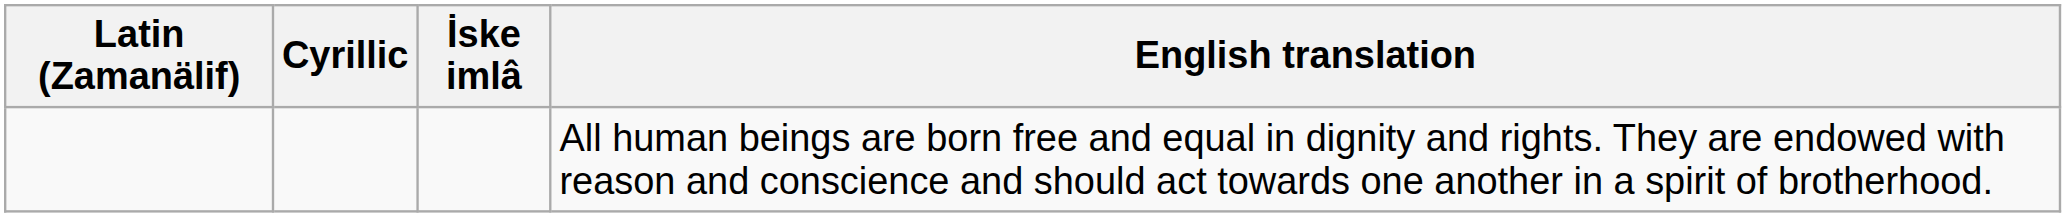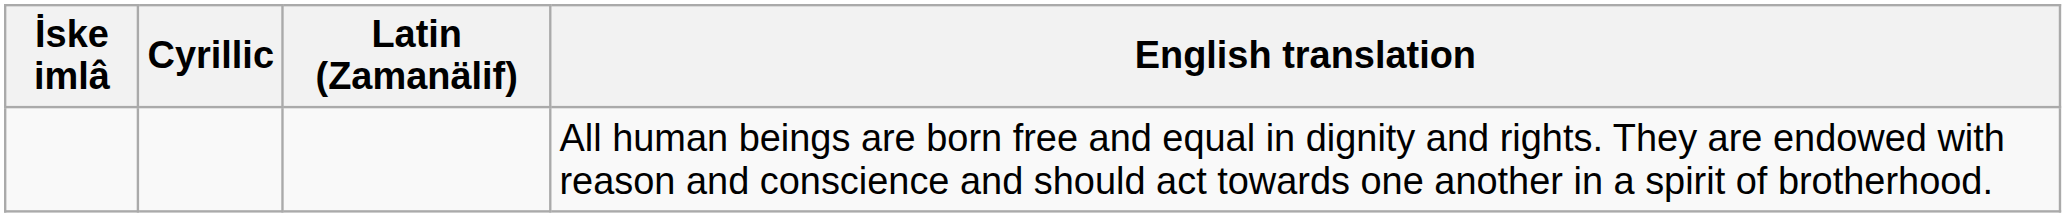columns swapped: (484, 55) <-> (139, 55)
